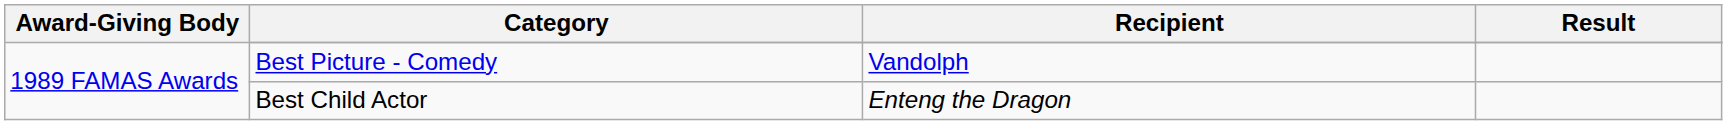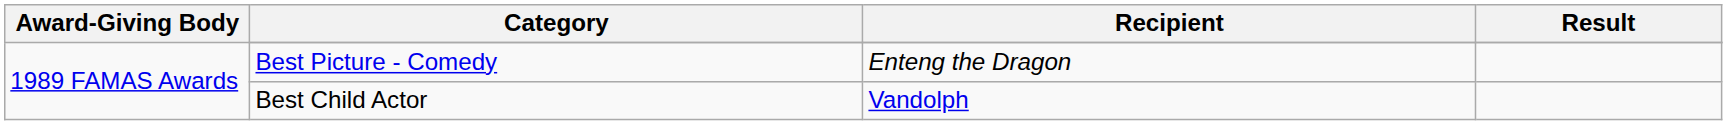(919, 61) Vandolph -> (970, 61) Enteng the Dragon
(970, 100) Enteng the Dragon -> (919, 100) Vandolph
